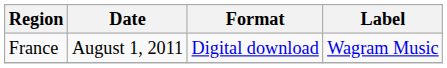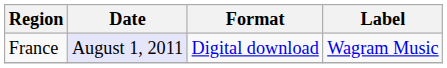(128, 47) no background -> (128, 47) lavender background
